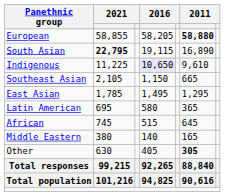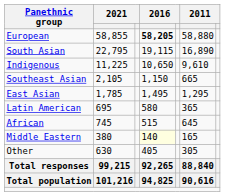(157, 36) normal -> (157, 36) bold
(198, 36) bold -> (198, 36) normal
(112, 51) bold -> (112, 51) normal
(157, 65) lavender background -> (157, 65) no background
(149, 137) no background -> (149, 137) lightyellow background
(190, 151) bold -> (190, 151) normal
